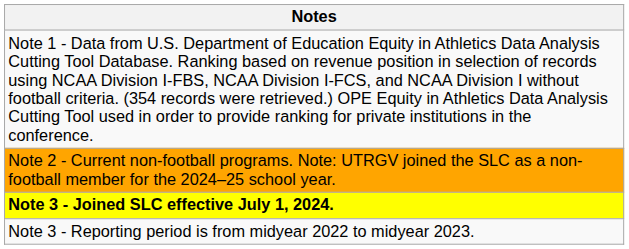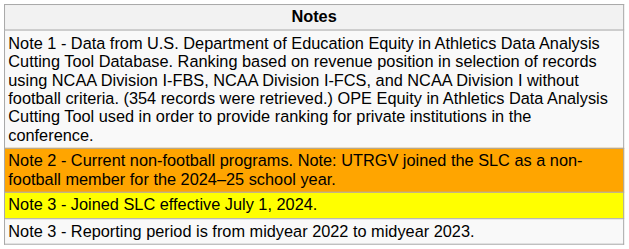(171, 205) bold -> (163, 205) normal
